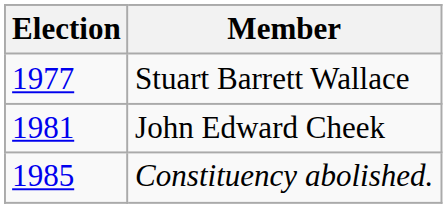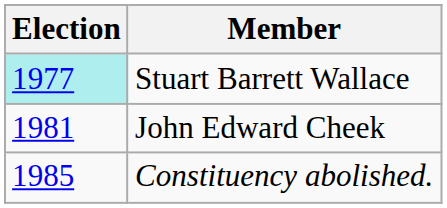(43, 78) no background -> (43, 78) paleturquoise background
